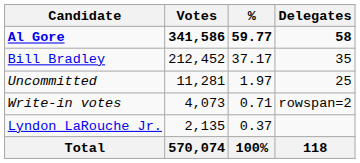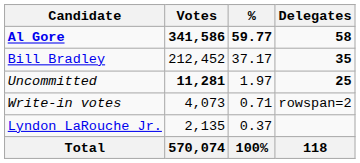(343, 60) normal -> (343, 60) bold
(201, 82) normal -> (201, 82) bold
(343, 82) normal -> (343, 82) bold
